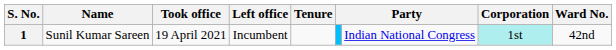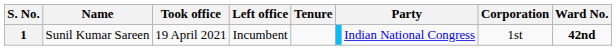(515, 34) paleturquoise background -> (515, 34) no background
(582, 34) normal -> (582, 34) bold
